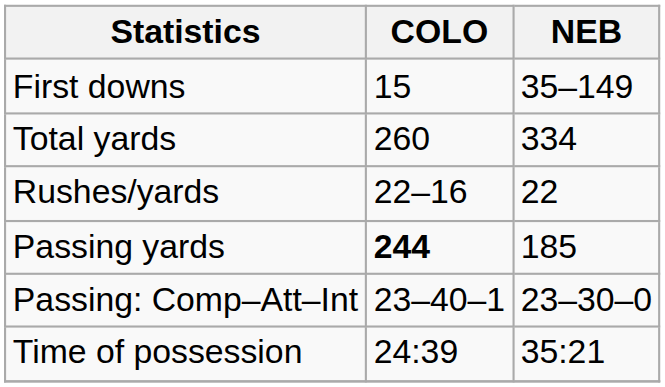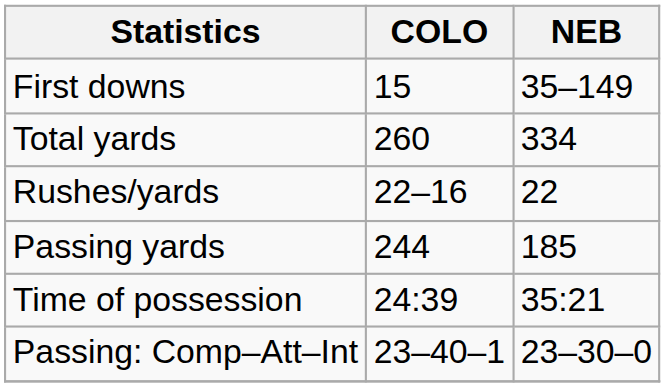(402, 246) bold -> (402, 246) normal
rows swapped: (185, 299) <-> (158, 353)
